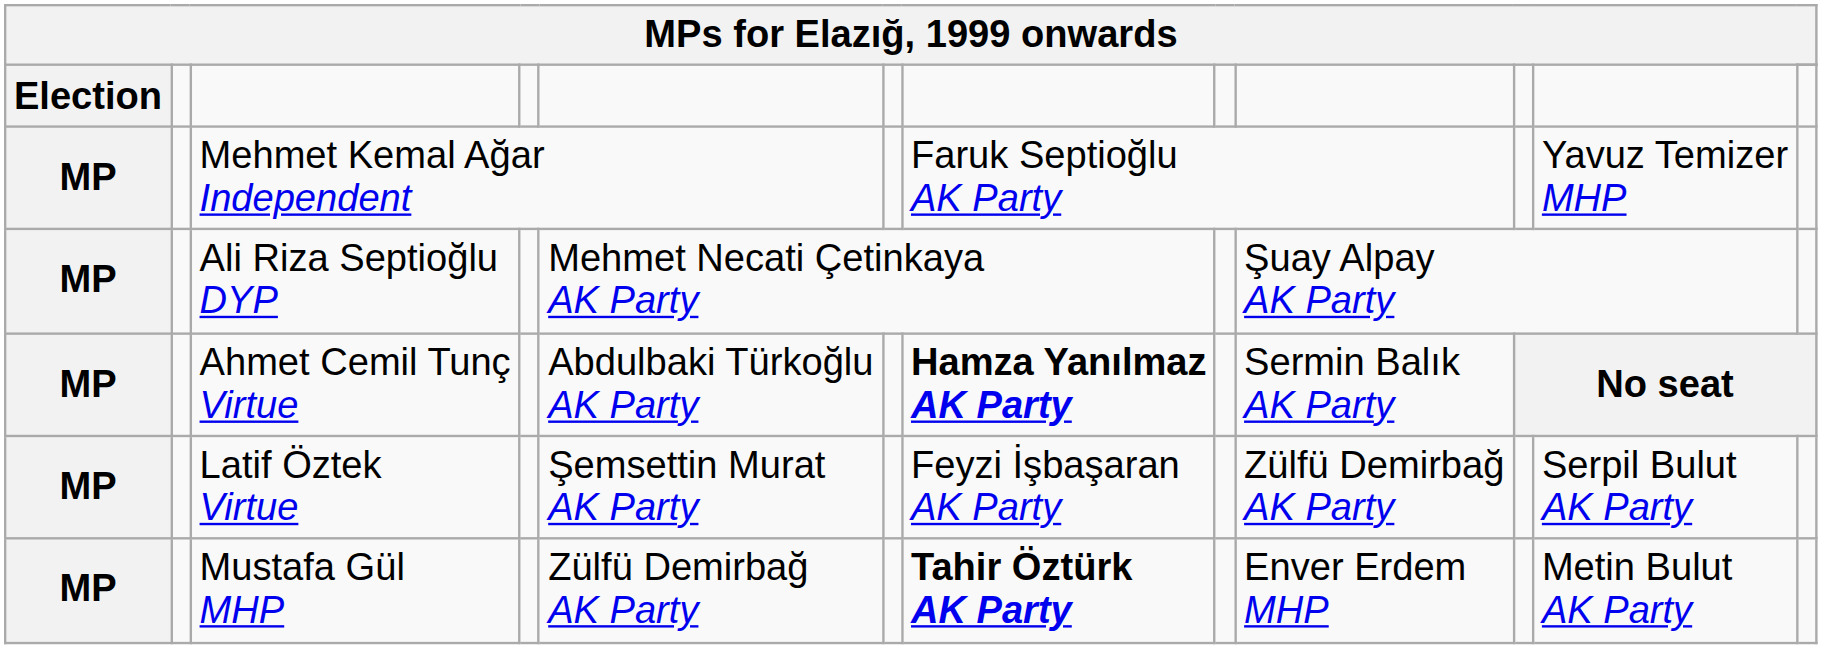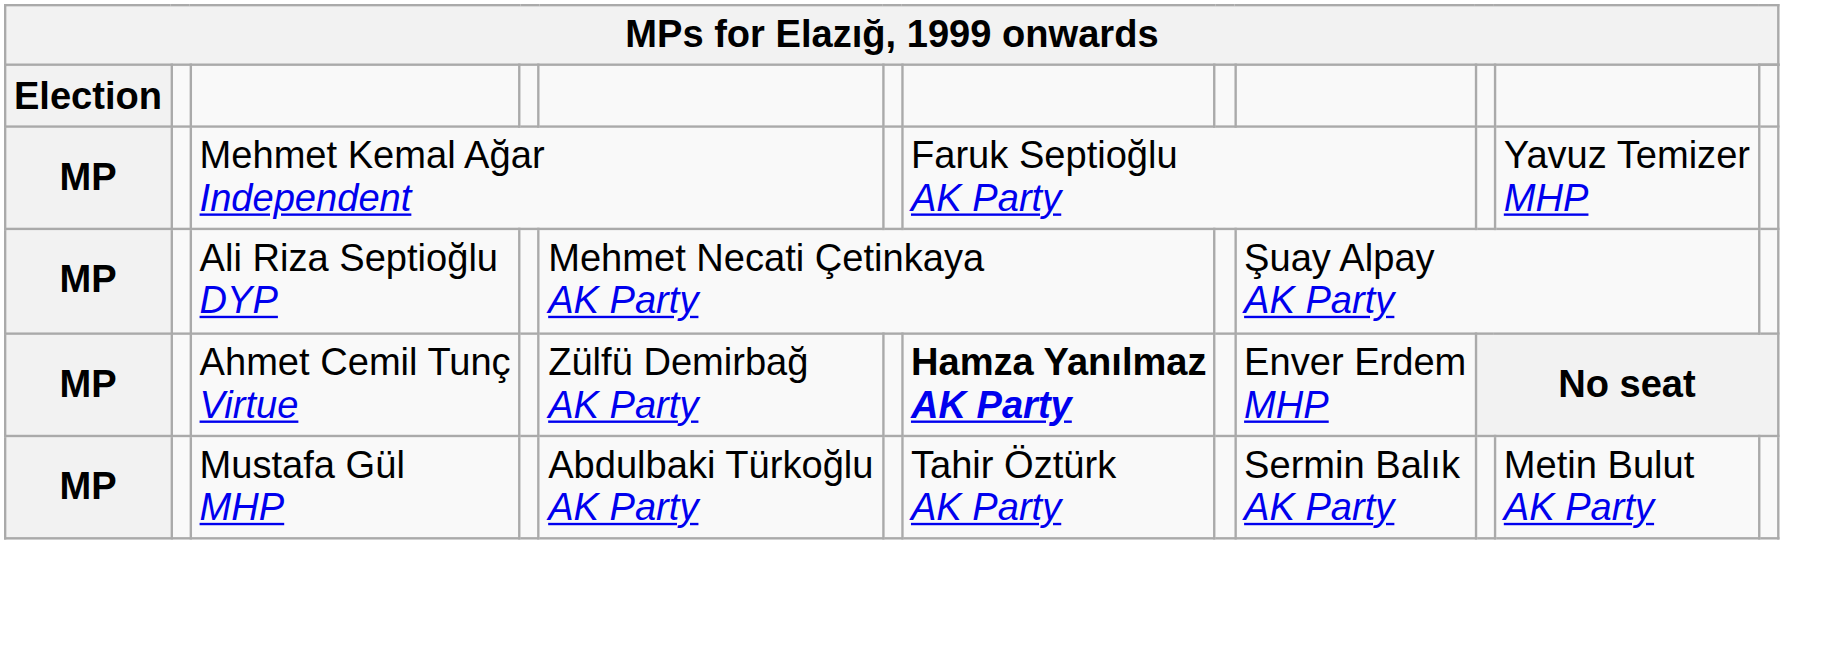(711, 383) Abdulbaki Türkoğlu AK Party -> (678, 383) Zülfü Demirbağ AK Party
(1352, 383) Sermin Balık AK Party -> (1355, 383) Enver Erdem MHP
- row: (291, 486)
(678, 589) Zülfü Demirbağ AK Party -> (711, 486) Abdulbaki Türkoğlu AK Party
(1022, 589) bold -> (1014, 486) normal
(1355, 589) Enver Erdem MHP -> (1352, 486) Sermin Balık AK Party
